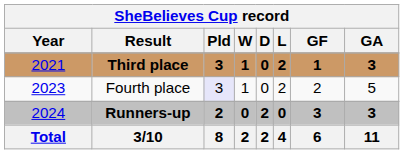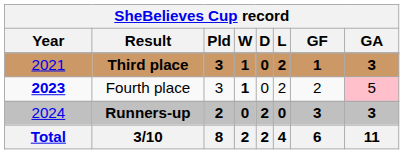(48, 88) normal -> (48, 88) bold
(219, 88) lavender background -> (219, 88) no background
(245, 88) normal -> (245, 88) bold
(372, 88) no background -> (372, 88) pink background
